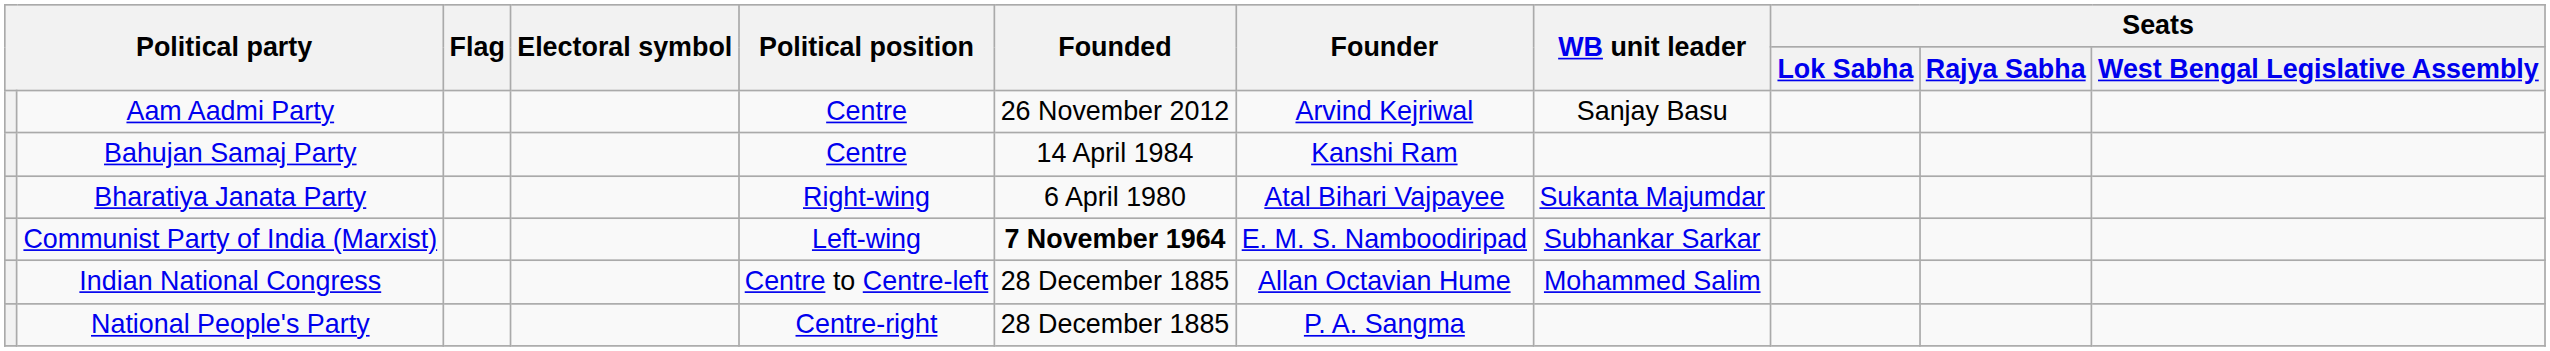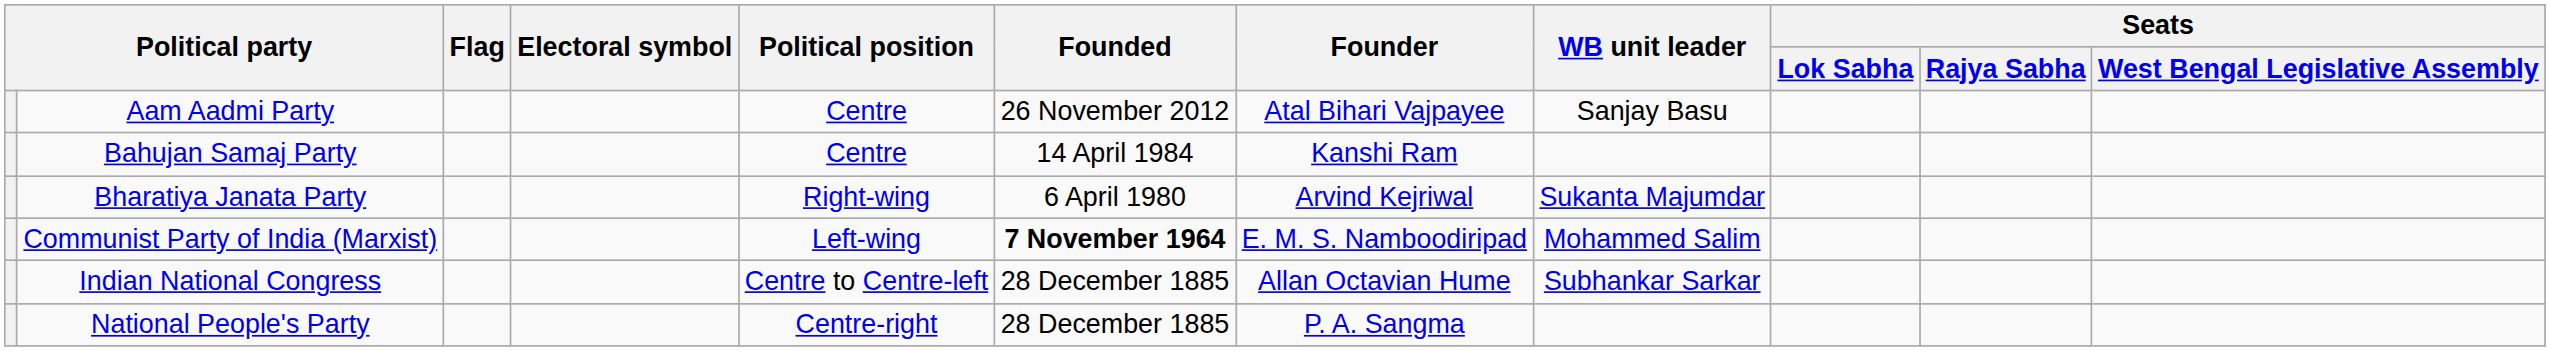(1384, 111) Arvind Kejriwal -> (1384, 111) Atal Bihari Vajpayee
(1384, 196) Atal Bihari Vajpayee -> (1384, 196) Arvind Kejriwal
(1652, 238) Subhankar Sarkar -> (1652, 238) Mohammed Salim
(1652, 281) Mohammed Salim -> (1652, 281) Subhankar Sarkar
